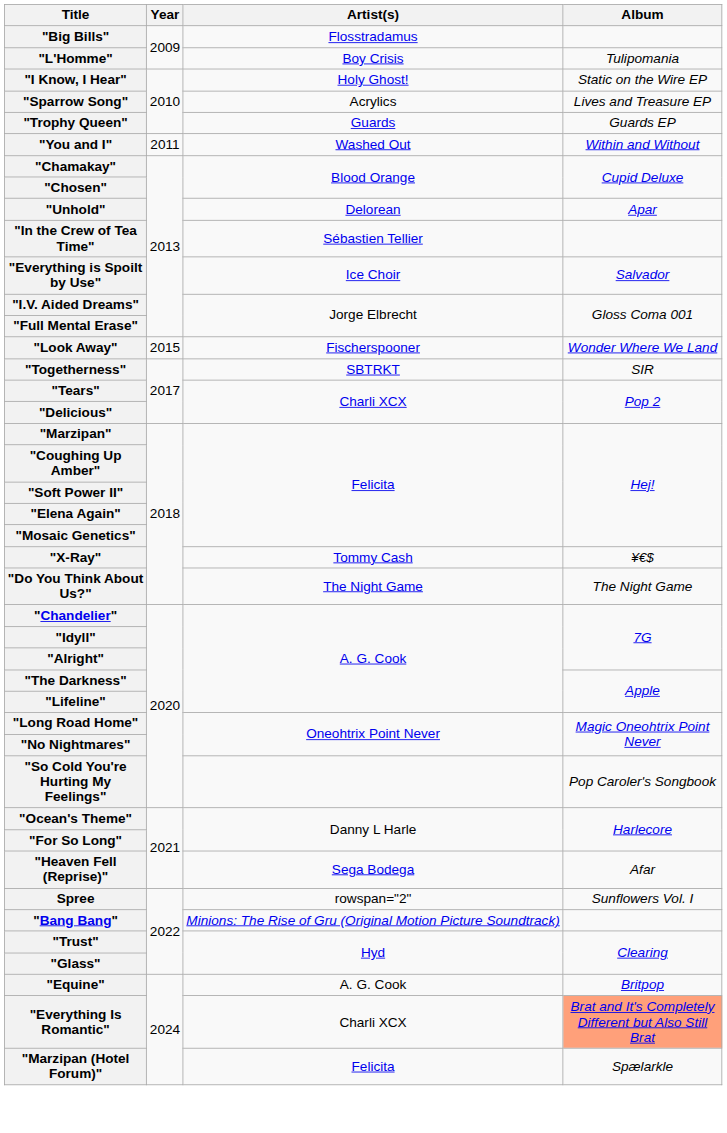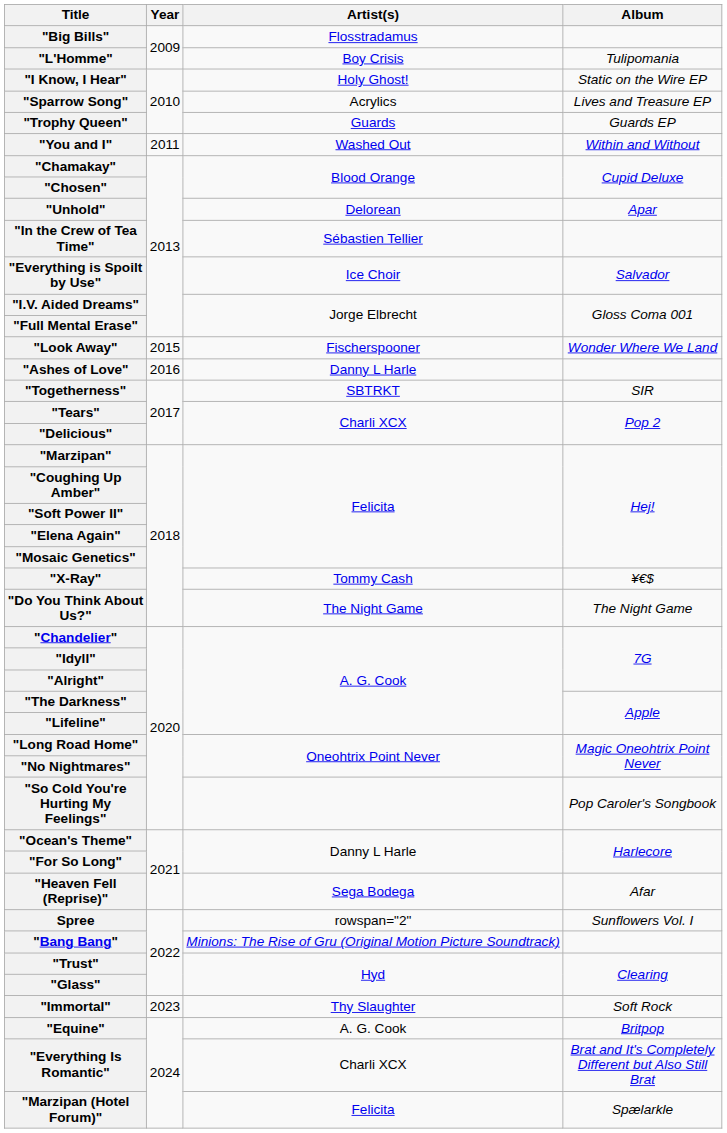+ row: (76, 369)
+ row: (76, 1006)
(643, 1022) lightsalmon background -> (643, 1065) no background
